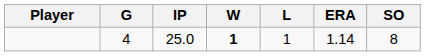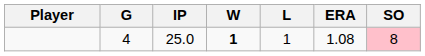(340, 39) 1.14 -> (340, 39) 1.08
(394, 39) no background -> (394, 39) pink background
